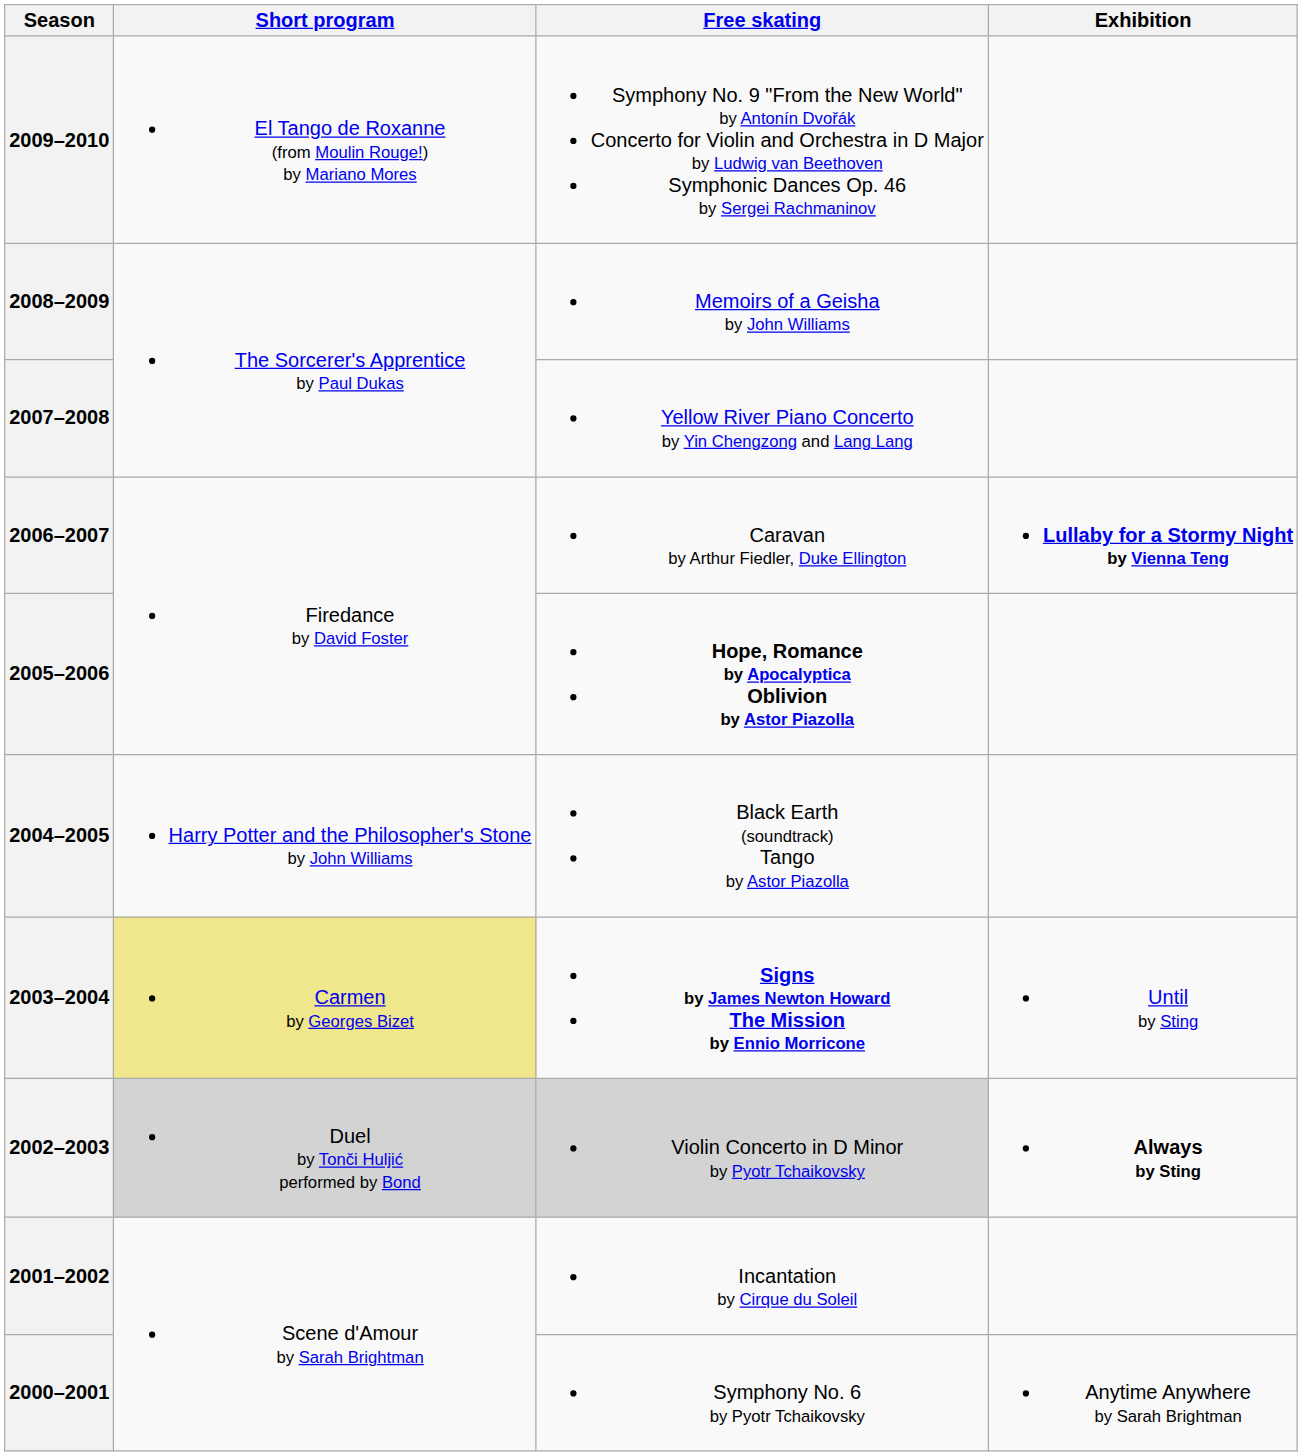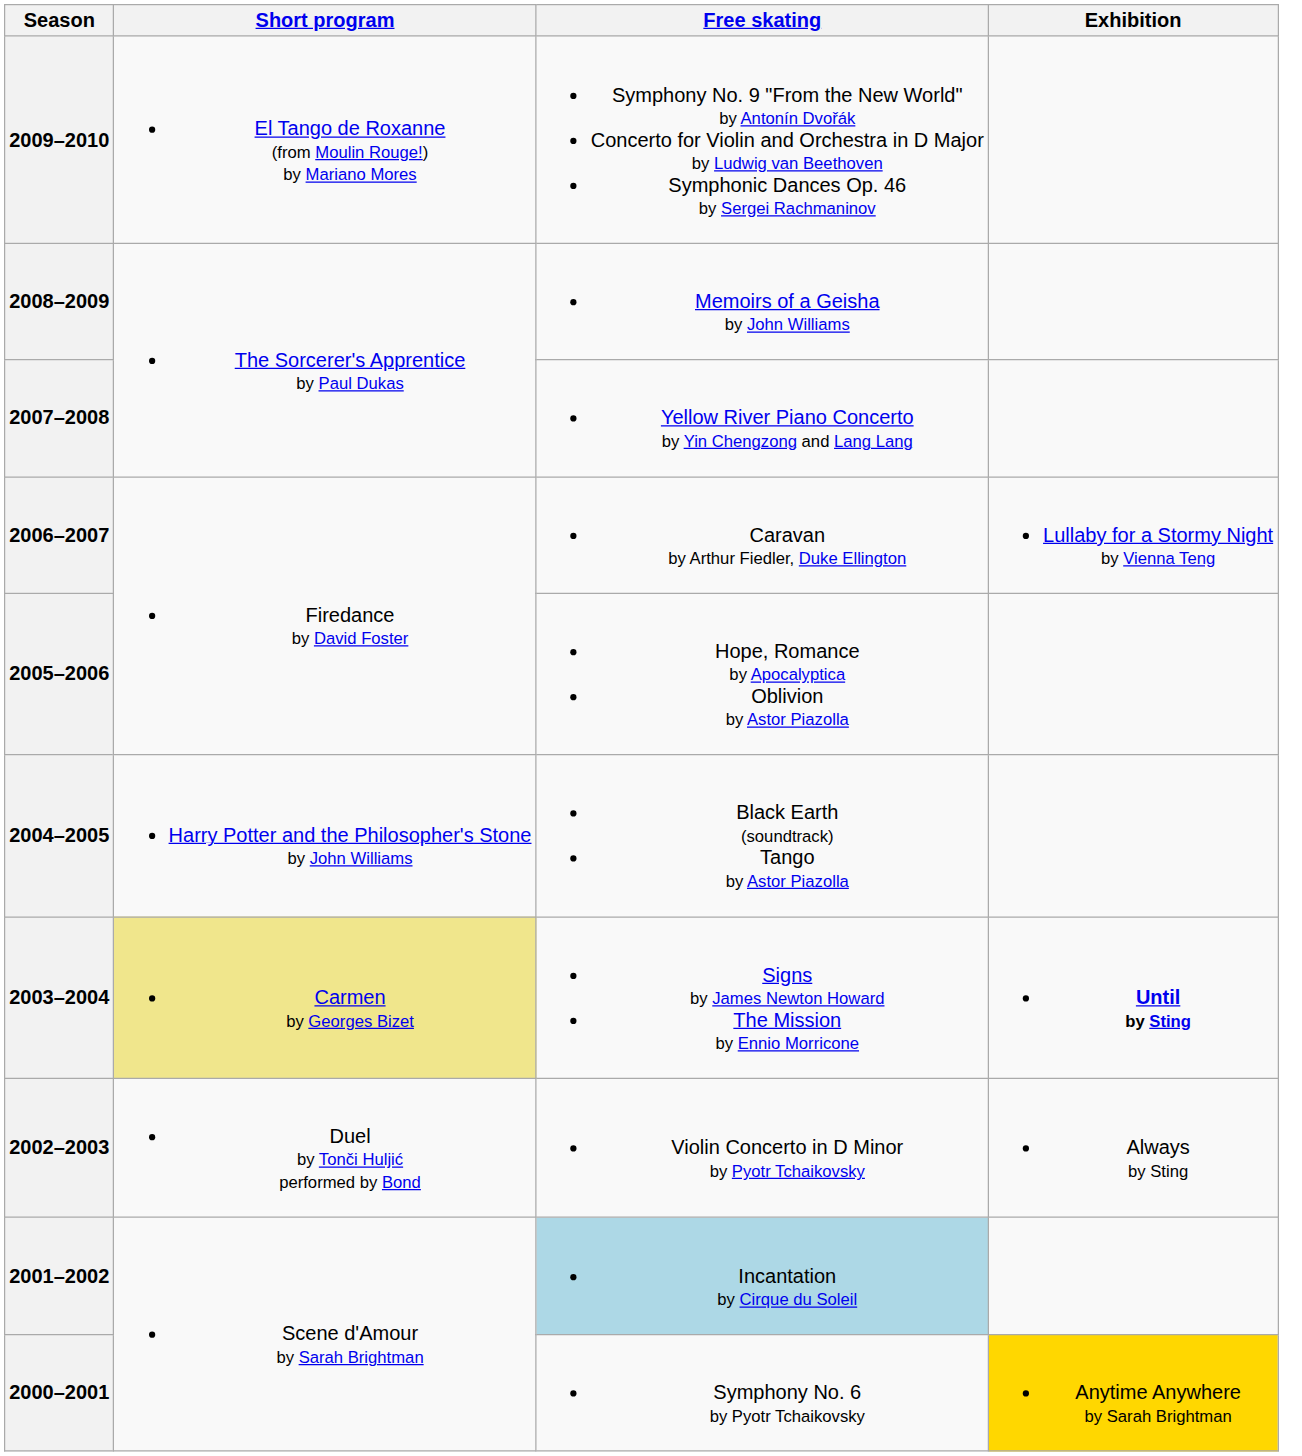(1143, 546) bold -> (1133, 546) normal
(762, 685) bold -> (762, 685) normal
(762, 1009) bold -> (762, 1009) normal
(1143, 1009) normal -> (1133, 1009) bold
(325, 1159) lightgrey background -> (325, 1159) no background
(762, 1159) lightgrey background -> (762, 1159) no background
(1143, 1159) bold -> (1133, 1159) normal
(762, 1287) no background -> (762, 1287) lightblue background
(1143, 1404) no background -> (1133, 1404) gold background
